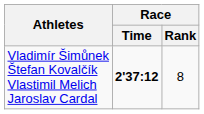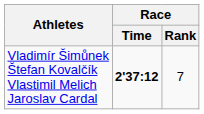(180, 78) 8 -> (180, 78) 7
